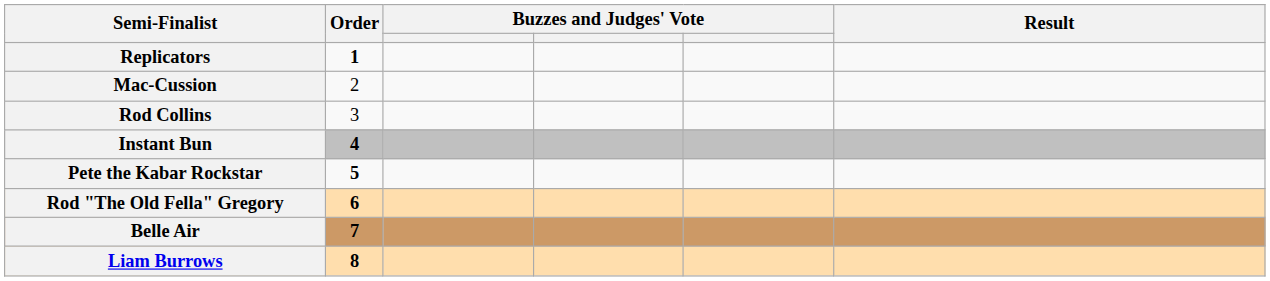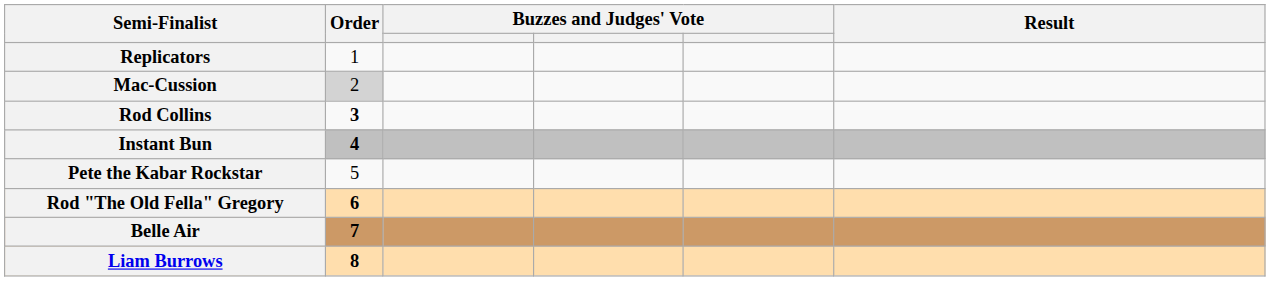(355, 56) bold -> (355, 56) normal
(355, 85) no background -> (355, 85) lightgrey background
(355, 115) normal -> (355, 115) bold
(355, 173) bold -> (355, 173) normal
